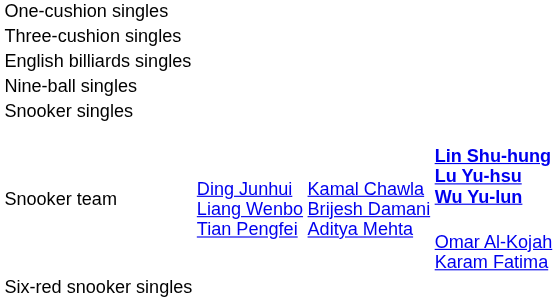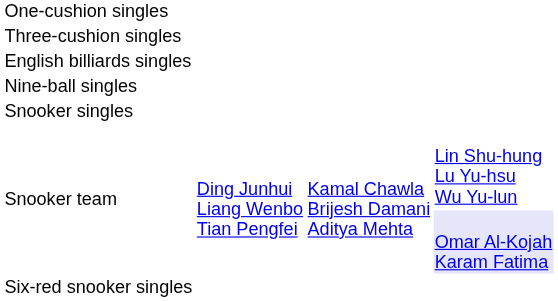(493, 176) bold -> (488, 176) normal
(493, 252) no background -> (493, 252) lavender background
